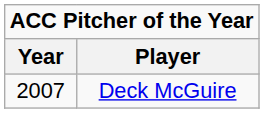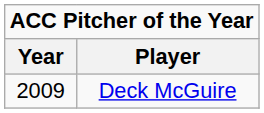(41, 90) 2007 -> (41, 90) 2009
